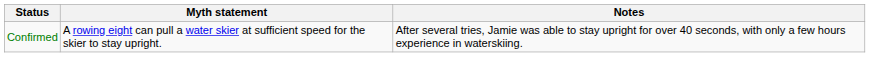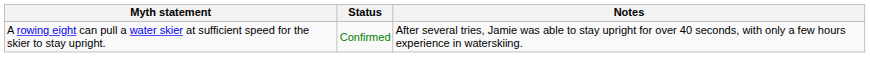columns swapped: (227, 13) <-> (32, 13)
